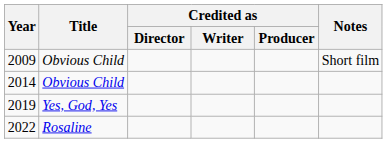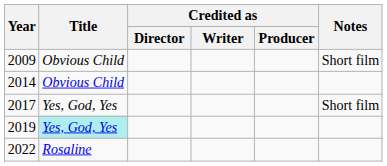+ row: (22, 104)
(80, 104) no background -> (80, 127) paleturquoise background
